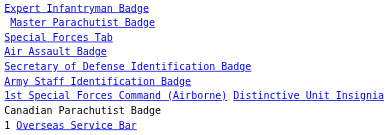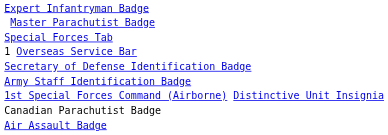(56, 52) Air Assault Badge -> (71, 52) 1 Overseas Service Bar
(71, 125) 1 Overseas Service Bar -> (56, 125) Air Assault Badge
